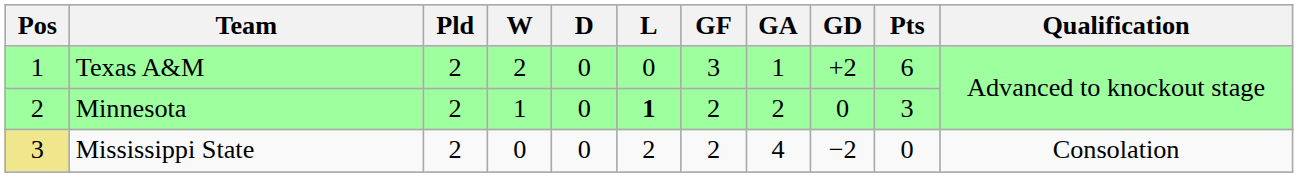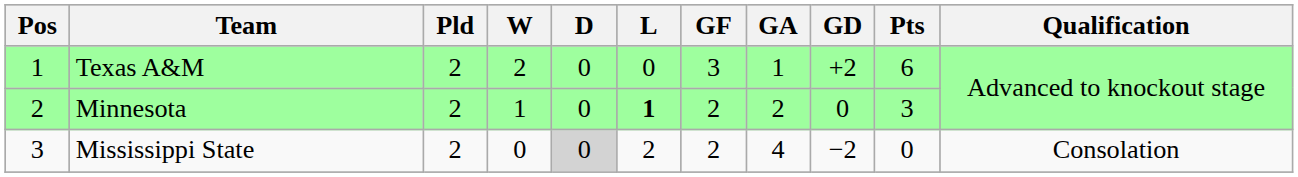(37, 150) khaki background -> (37, 150) no background
(584, 150) no background -> (584, 150) lightgrey background
